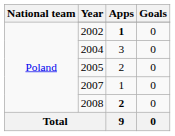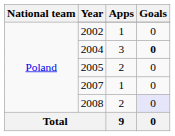(121, 31) bold -> (121, 31) normal
(153, 49) normal -> (153, 49) bold
(121, 103) bold -> (121, 103) normal
(153, 103) no background -> (153, 103) lavender background
